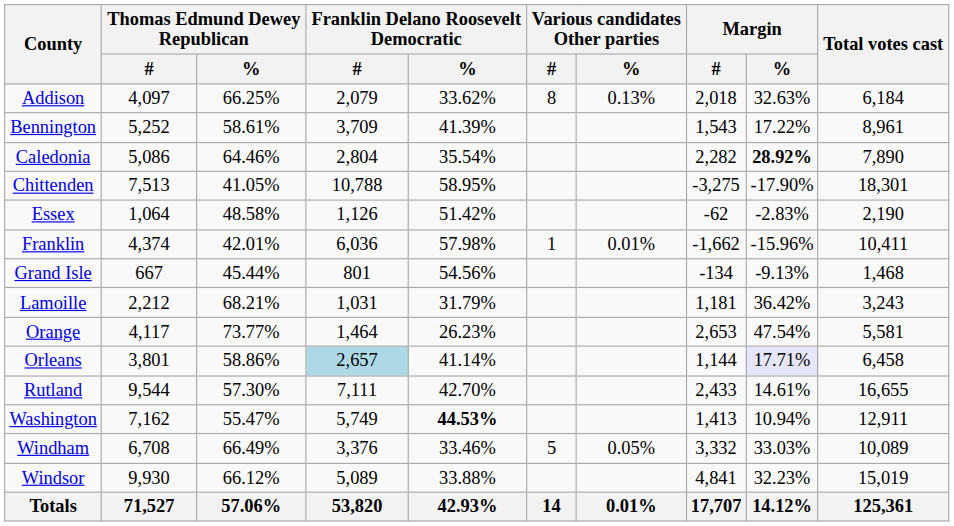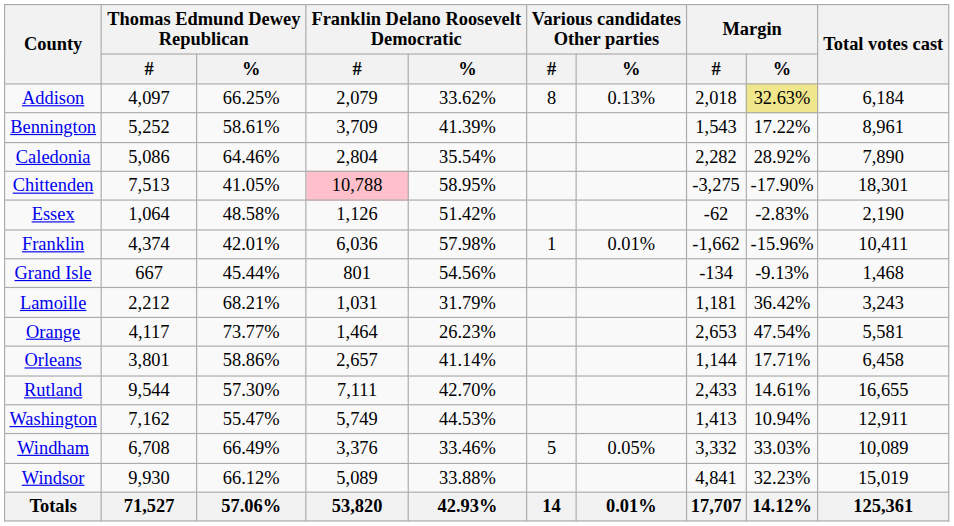(782, 98) no background -> (782, 98) khaki background
(782, 156) bold -> (782, 156) normal
(357, 185) no background -> (357, 185) pink background
(357, 360) lightblue background -> (357, 360) no background
(782, 360) lavender background -> (782, 360) no background
(467, 419) bold -> (467, 419) normal
